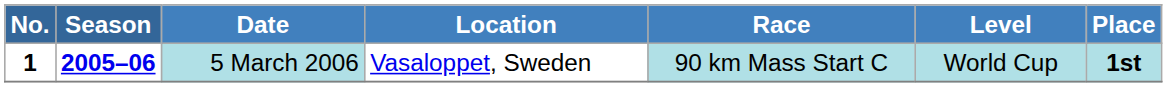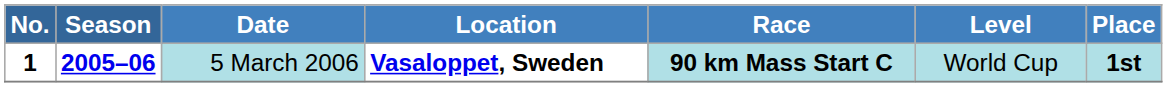(481, 63) normal -> (487, 63) bold
(781, 63) normal -> (781, 63) bold
